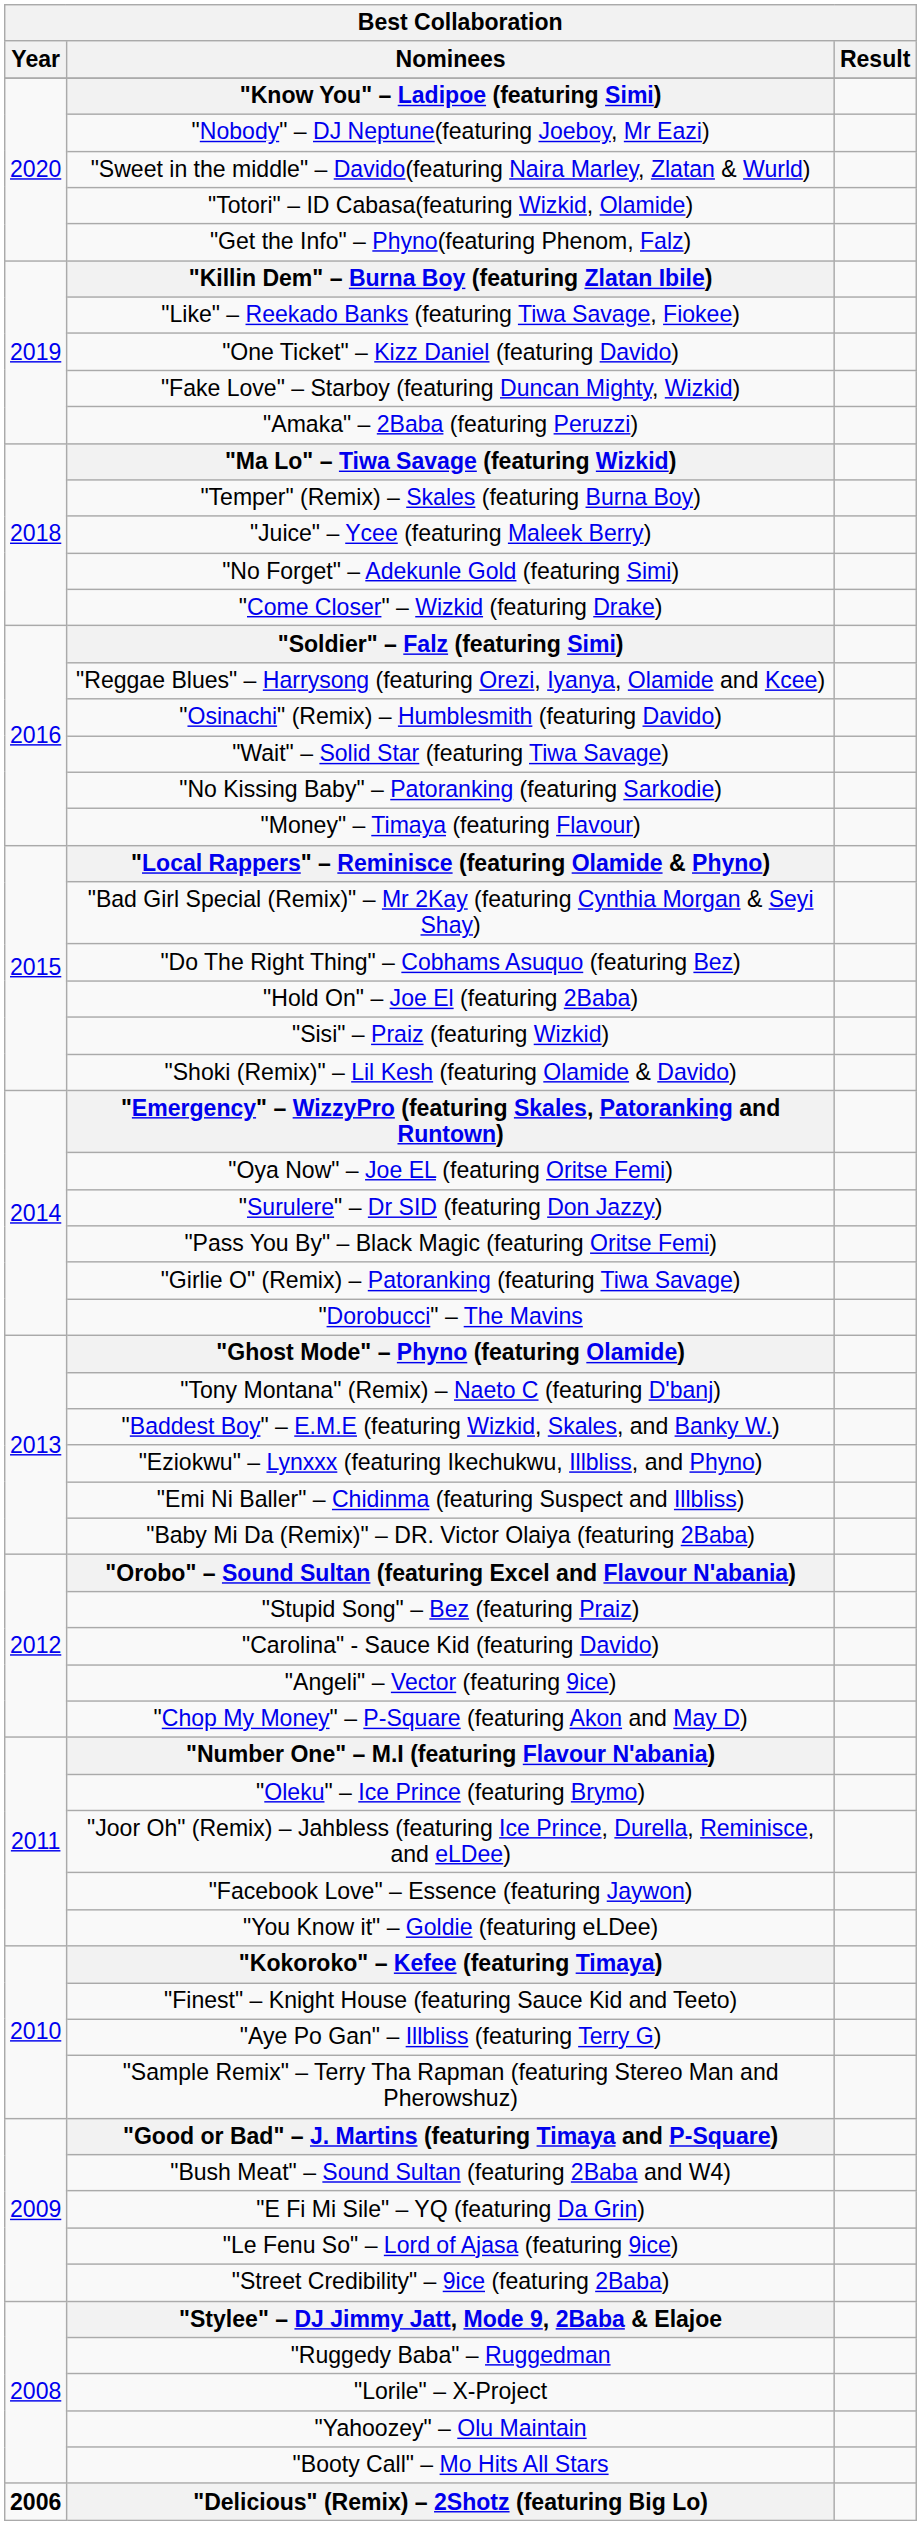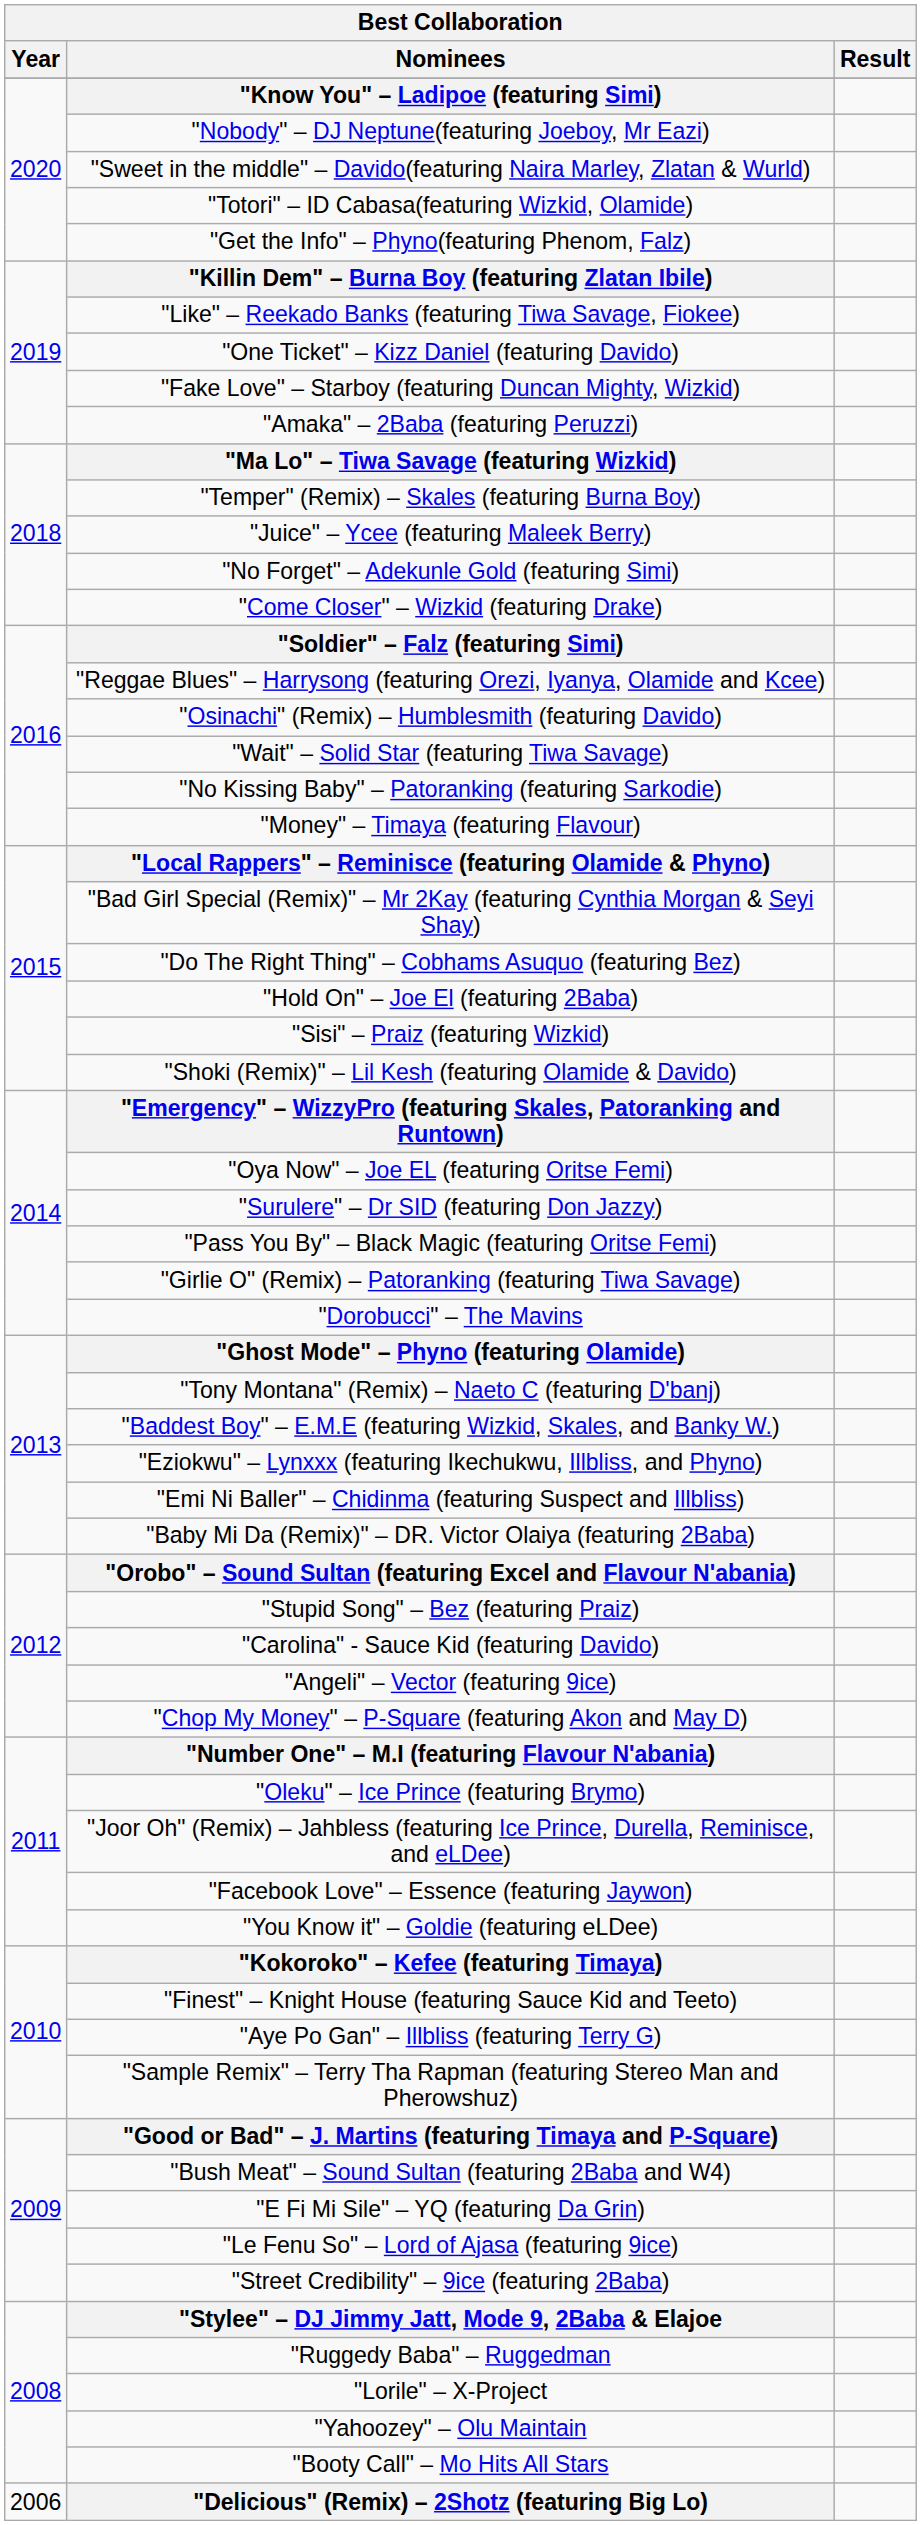(36, 2501) bold -> (36, 2501) normal
